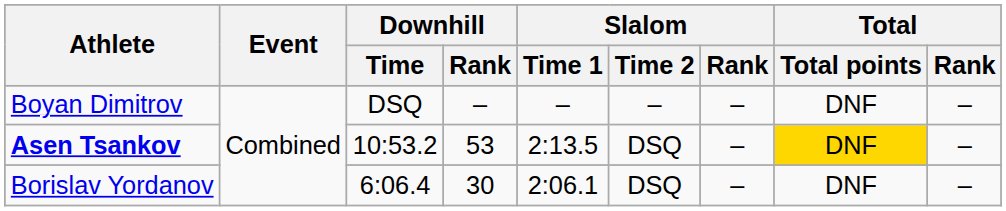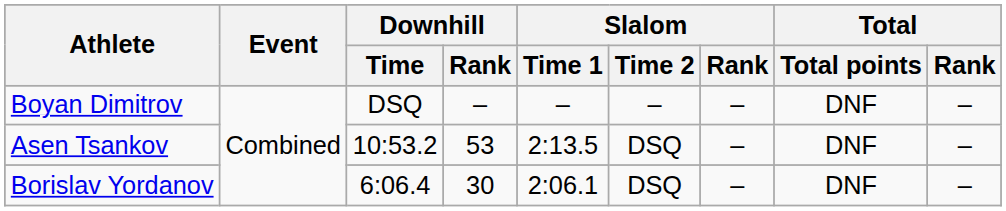(96, 145) bold -> (89, 145) normal
(851, 145) gold background -> (851, 145) no background
